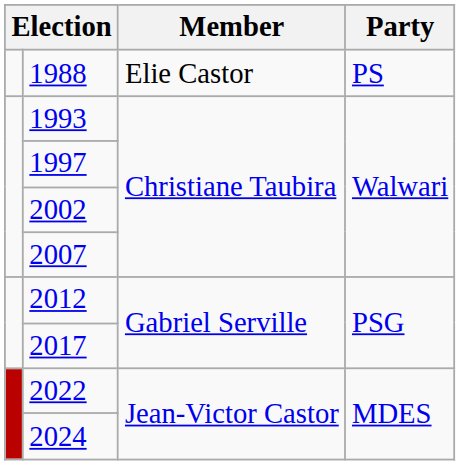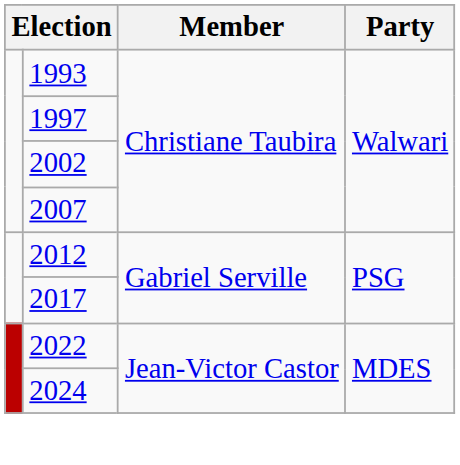- row: (58, 72)
